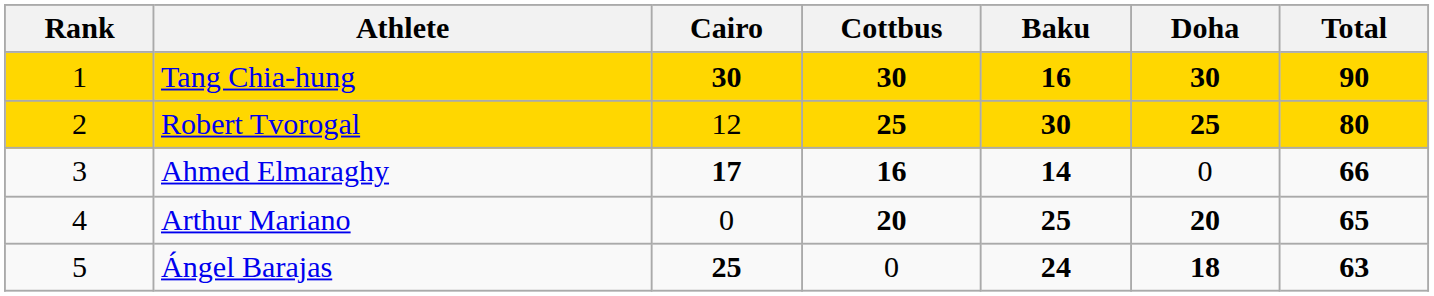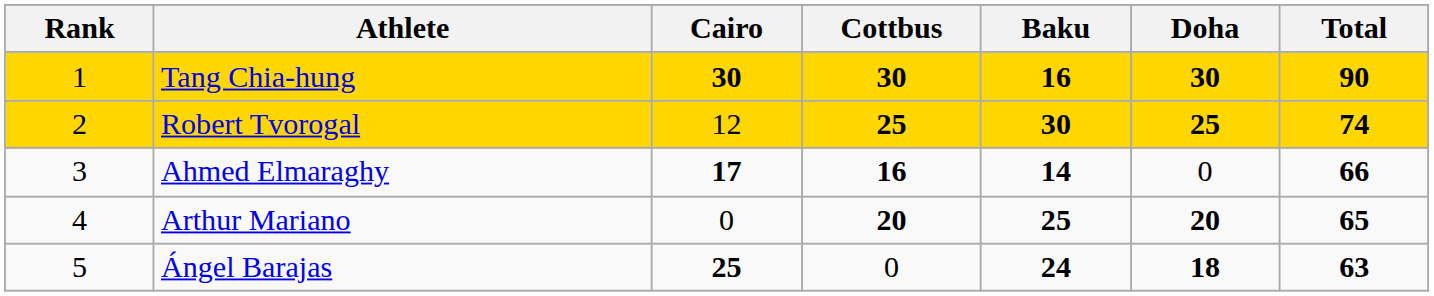(1354, 123) 80 -> (1354, 123) 74
